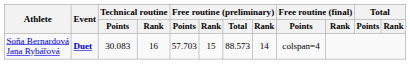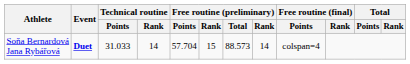(118, 46) 30.083 -> (118, 46) 31.033
(153, 46) 16 -> (153, 46) 14
(184, 46) 57.703 -> (184, 46) 57.704
